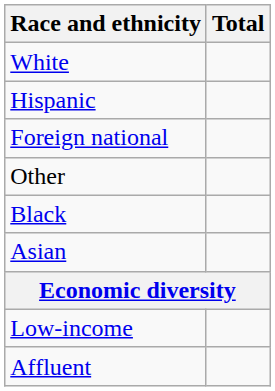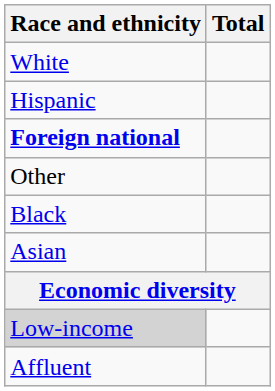(89, 137) normal -> (95, 137) bold
(72, 328) no background -> (72, 328) lightgrey background
